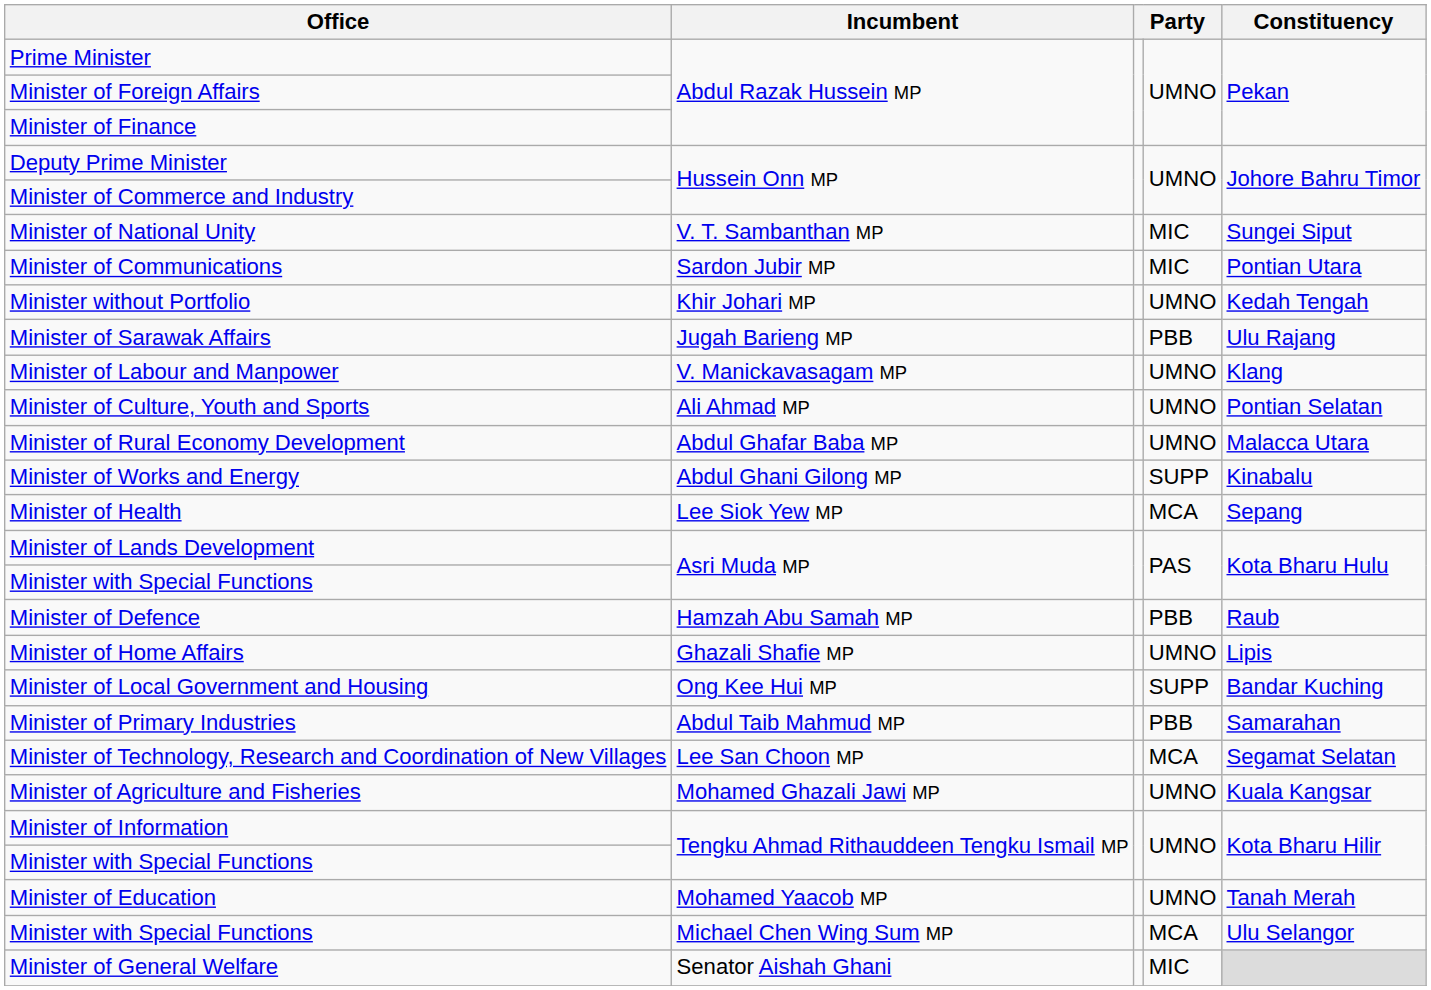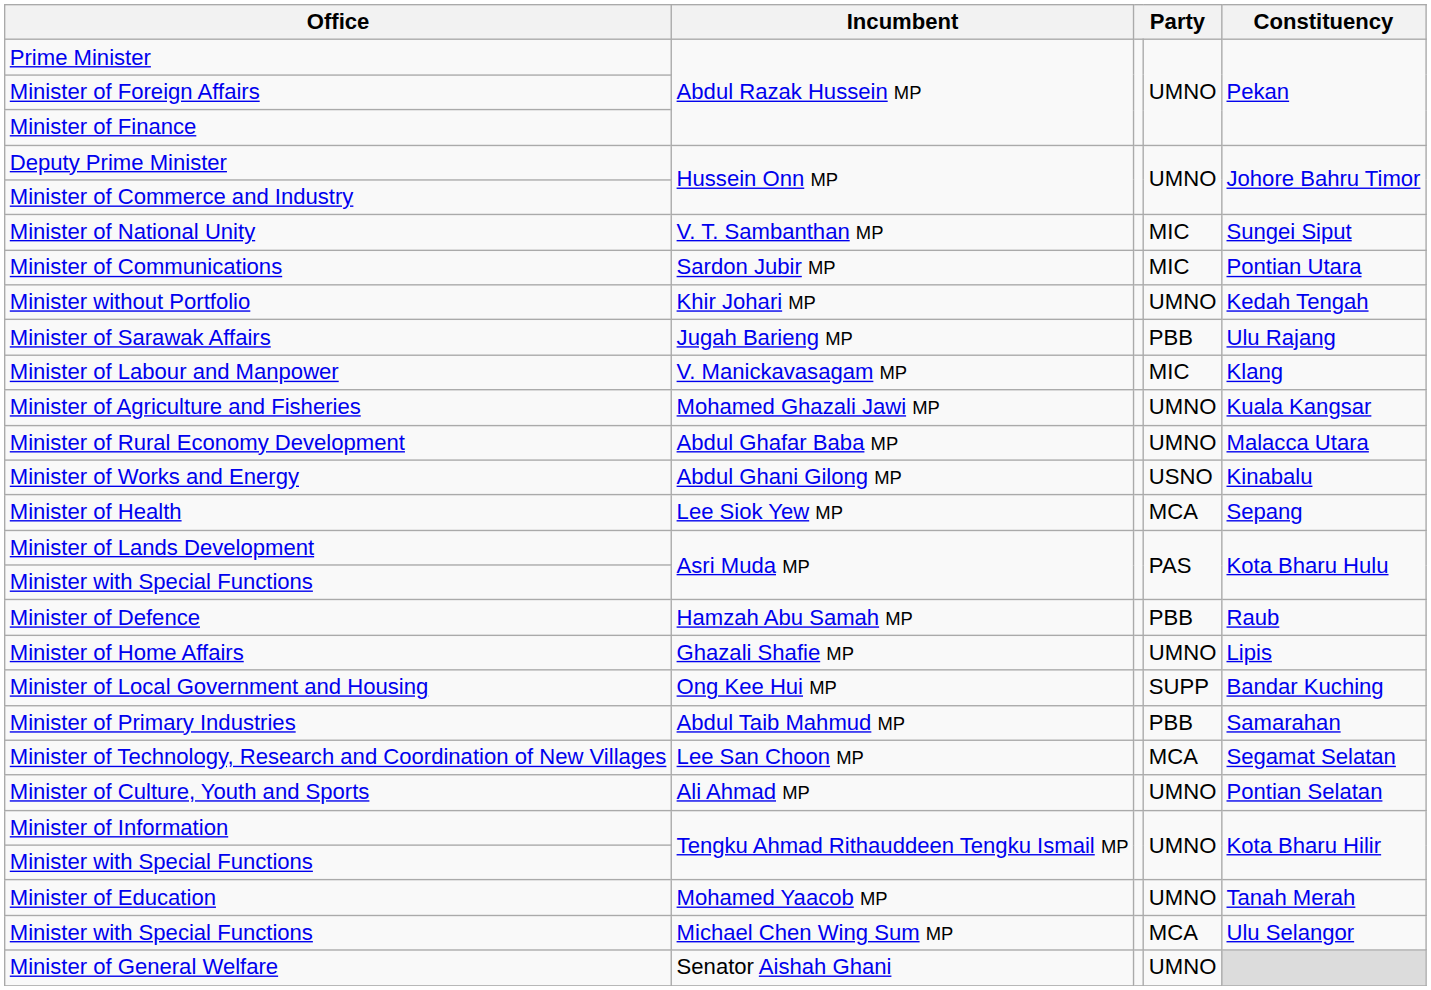(1183, 372) UMNO -> (1169, 372) MIC
rows swapped: (185, 792) <-> (190, 407)
(1179, 477) SUPP -> (1181, 477) USNO
(1169, 967) MIC -> (1183, 967) UMNO
